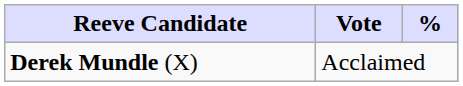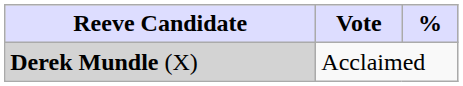(104, 61) no background -> (104, 61) lightgrey background
